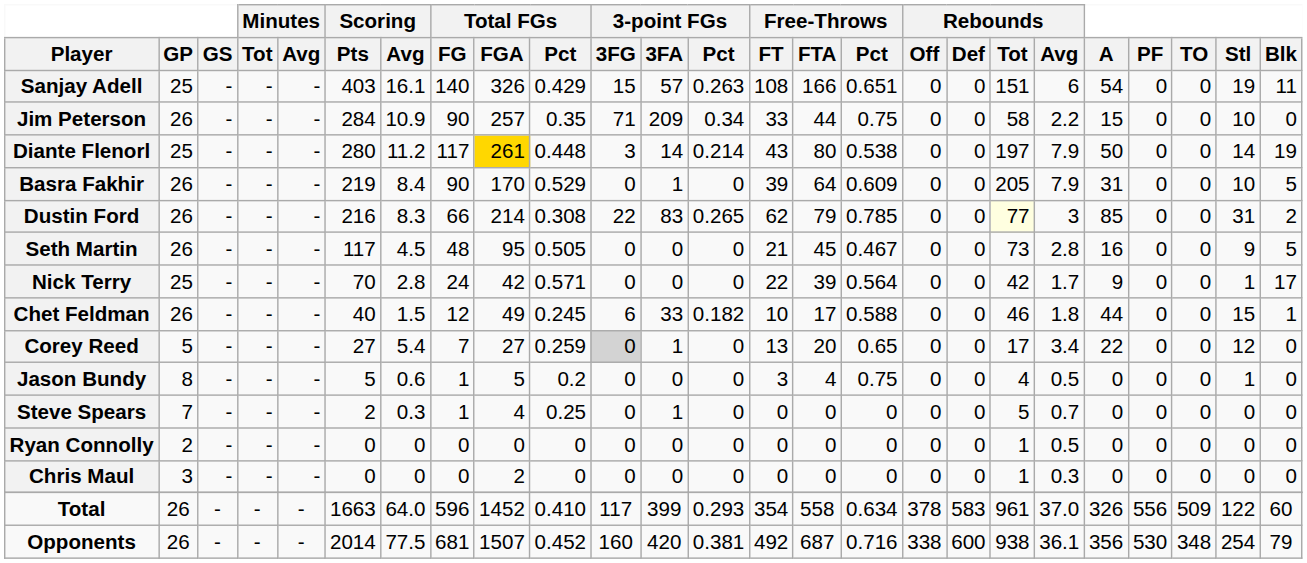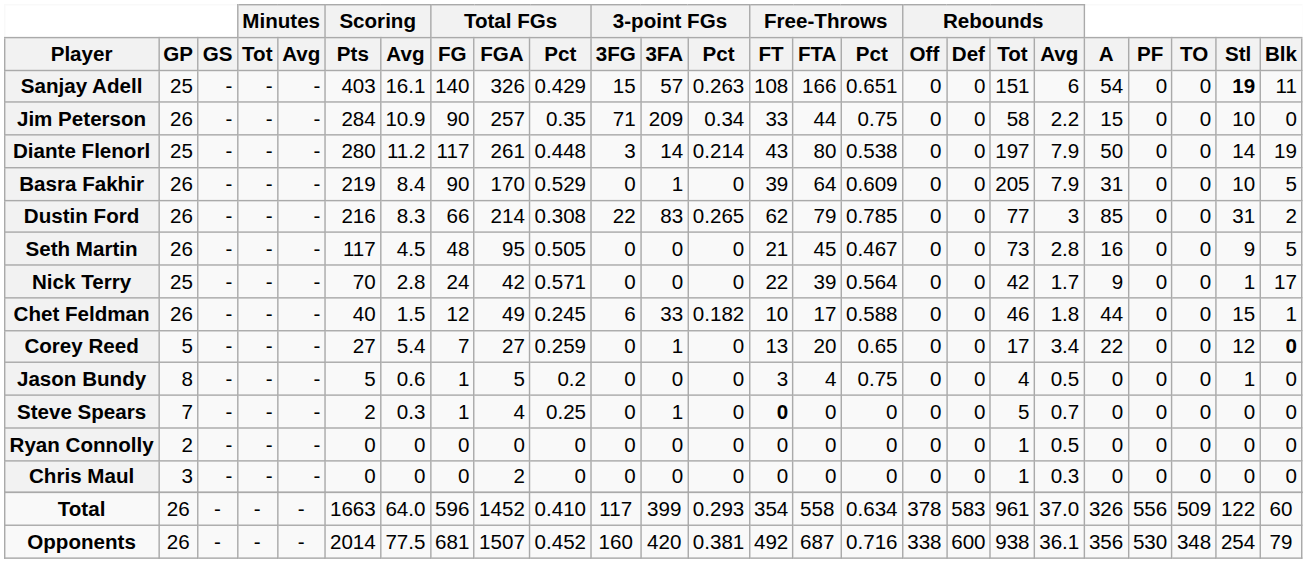(1244, 86) normal -> (1244, 86) bold
(508, 152) gold background -> (508, 152) no background
(1018, 217) lightyellow background -> (1018, 217) no background
(630, 347) lightgrey background -> (630, 347) no background
(1291, 347) normal -> (1291, 347) bold
(783, 412) normal -> (783, 412) bold
